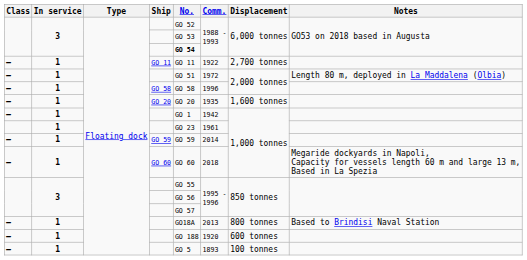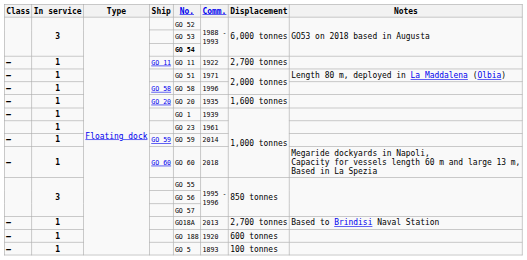(210, 76) 1972 -> (210, 76) 1971
(210, 115) 1942 -> (210, 115) 1939
(254, 223) 800 tonnes -> (259, 223) 2,700 tonnes
